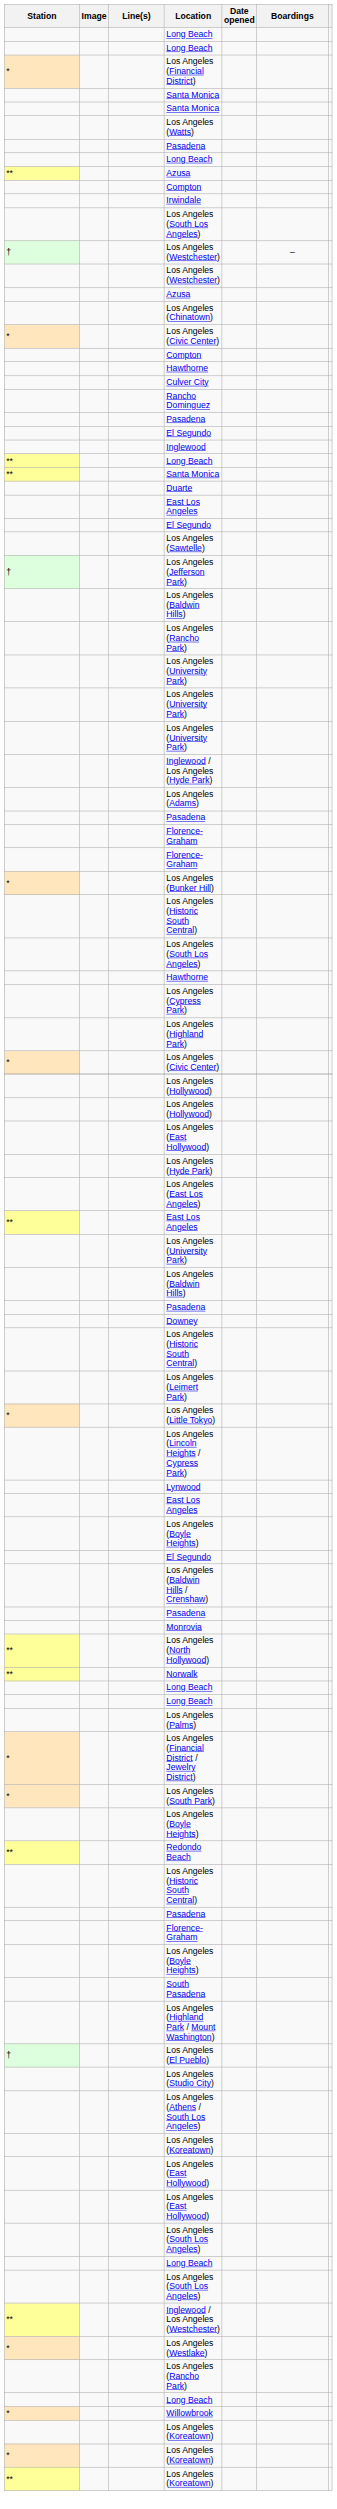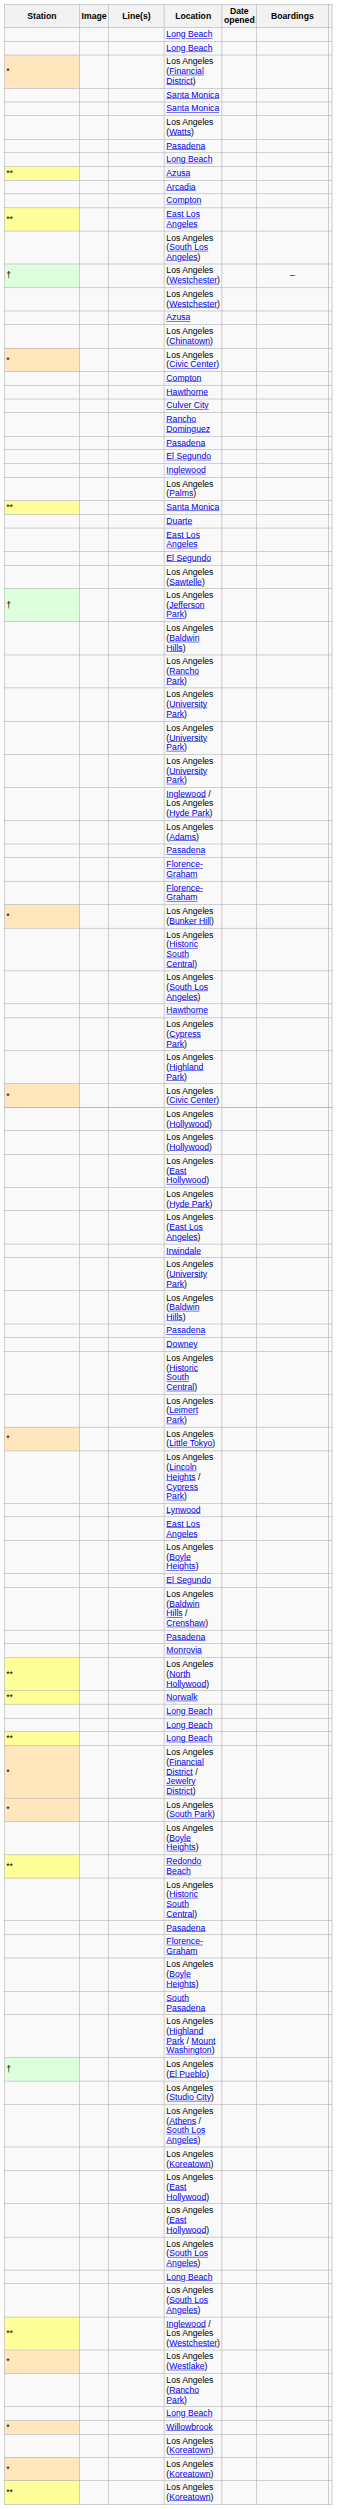+ row: (42, 187)
rows swapped: (10, 1222) <-> (42, 201)
rows swapped: (10, 460) <-> (42, 1720)
